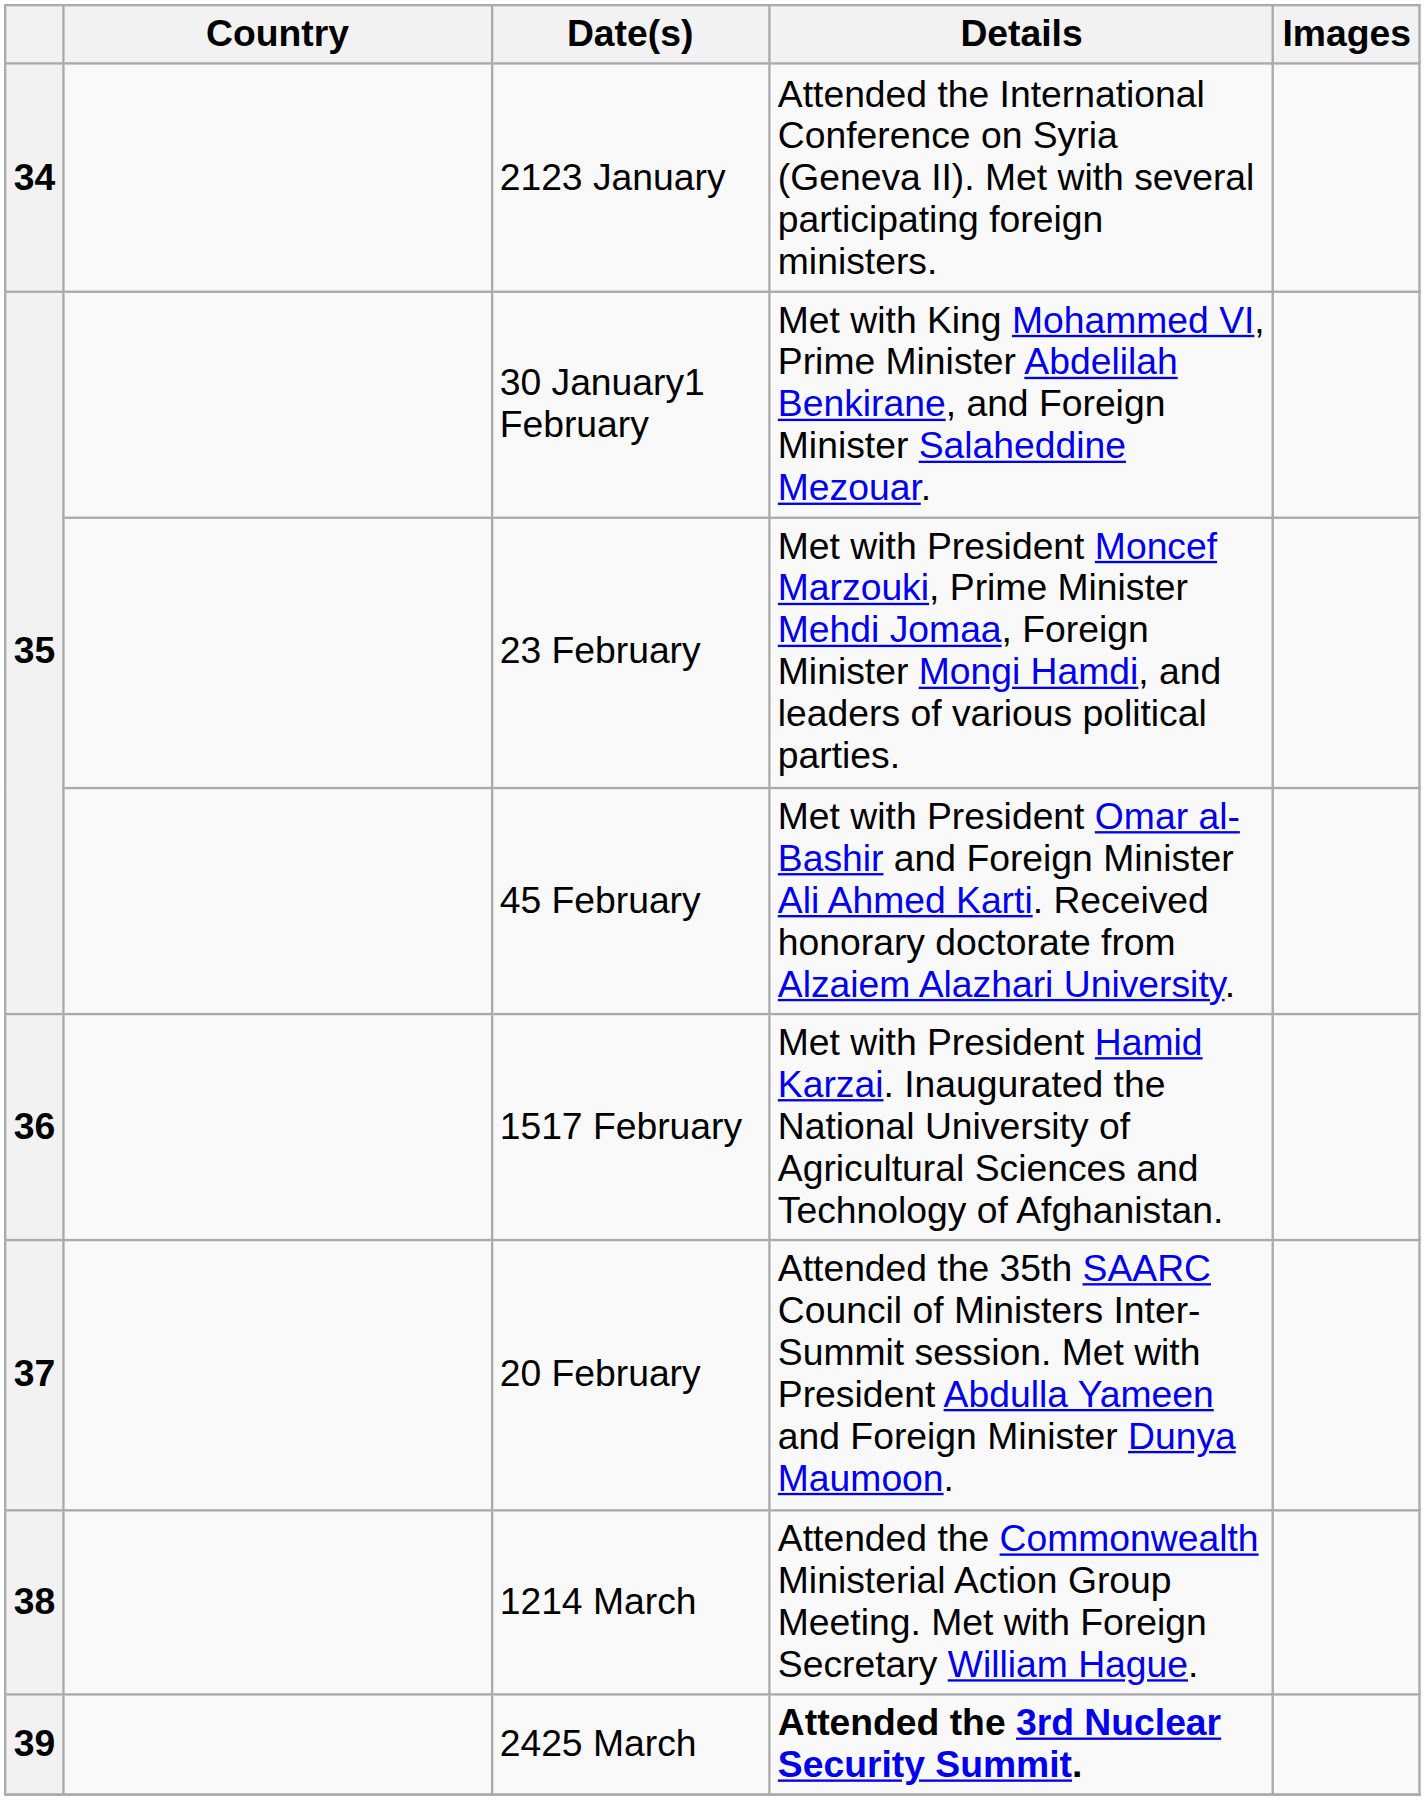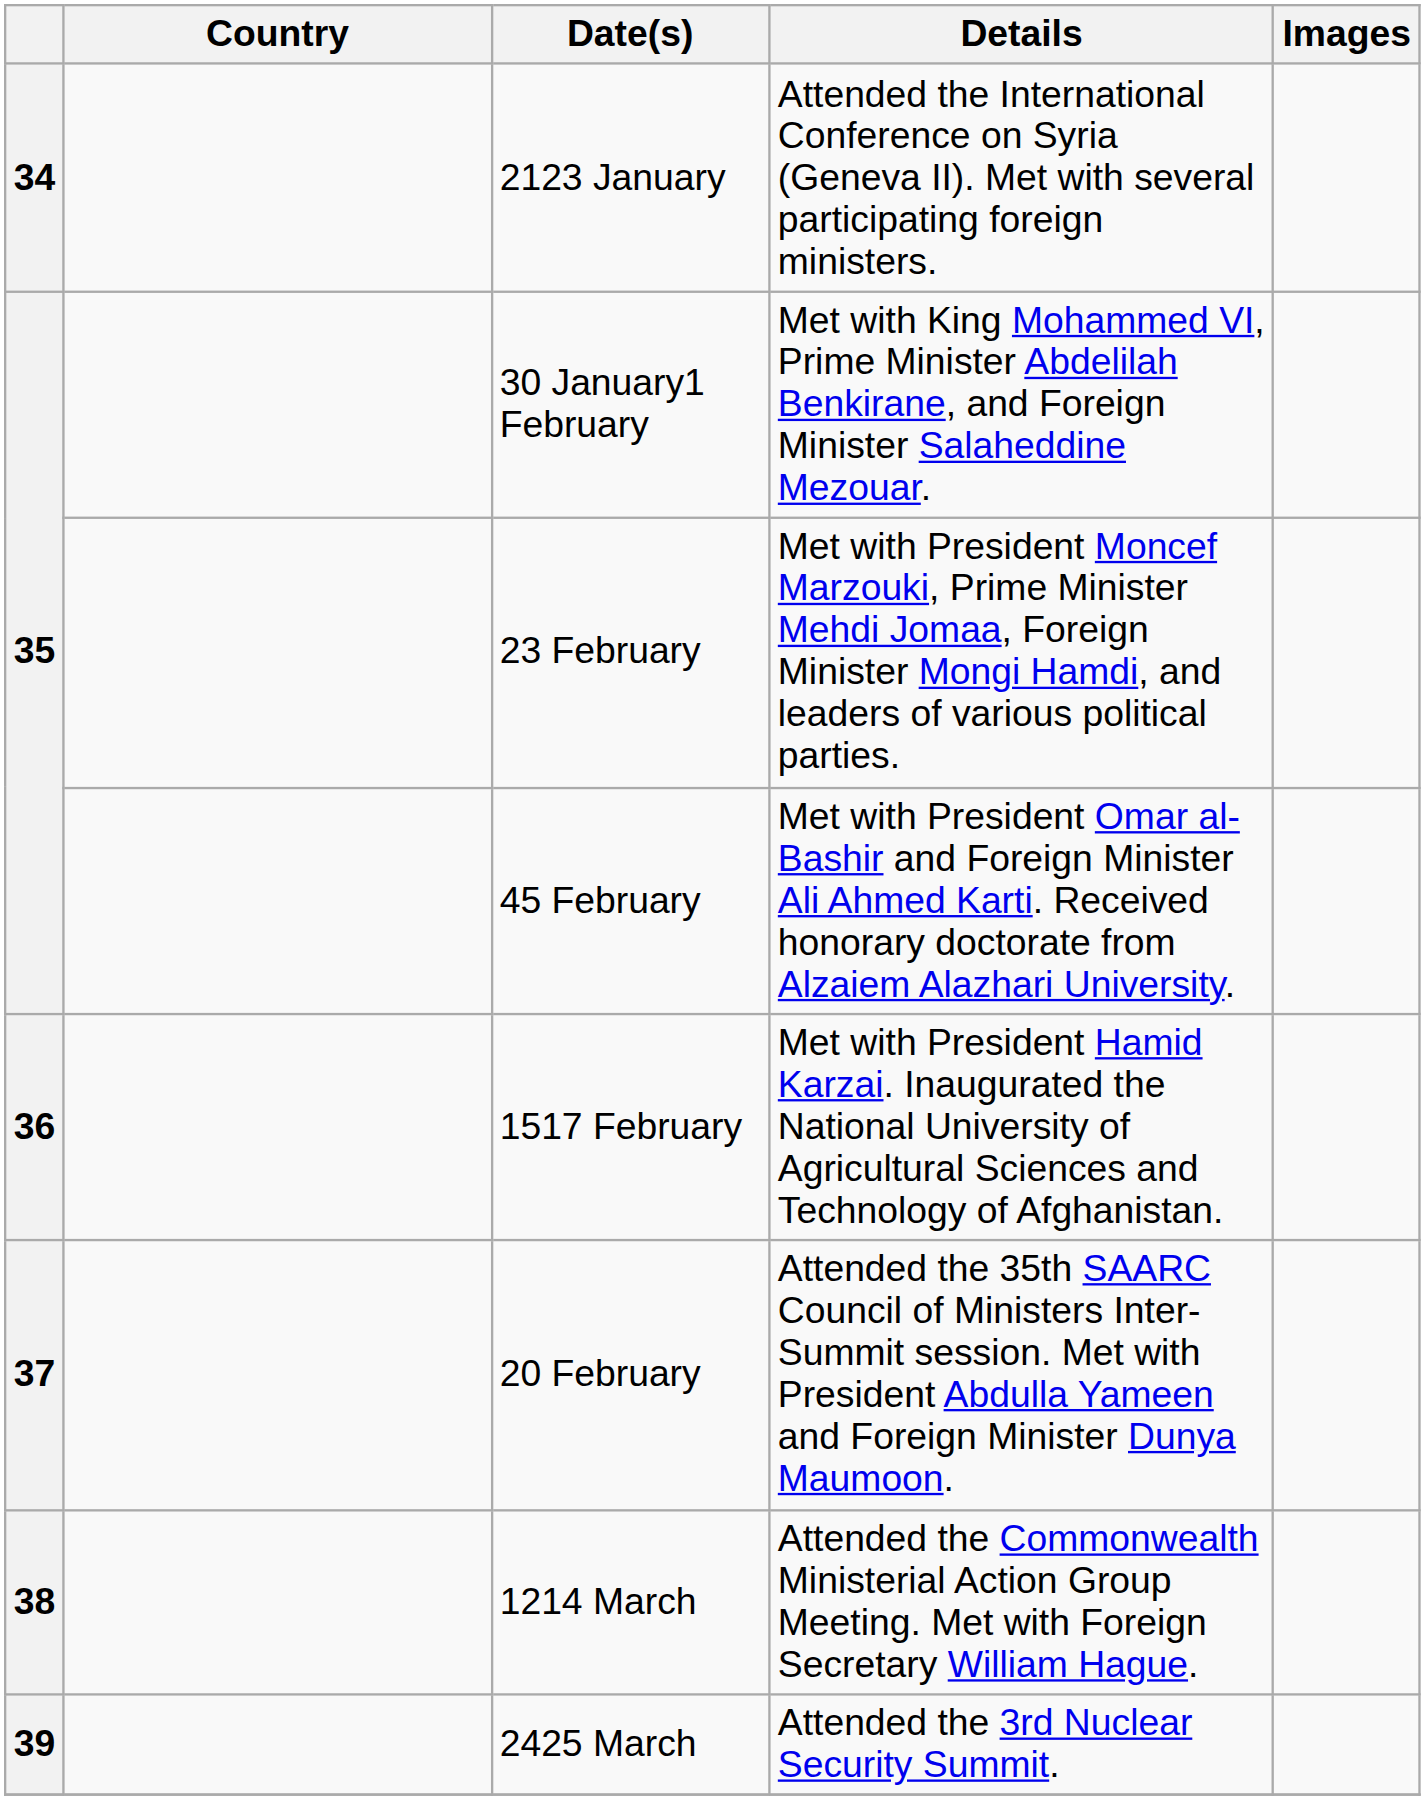(999, 1744) bold -> (985, 1744) normal
